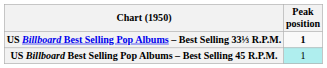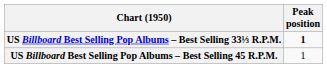(303, 55) paleturquoise background -> (303, 55) no background
